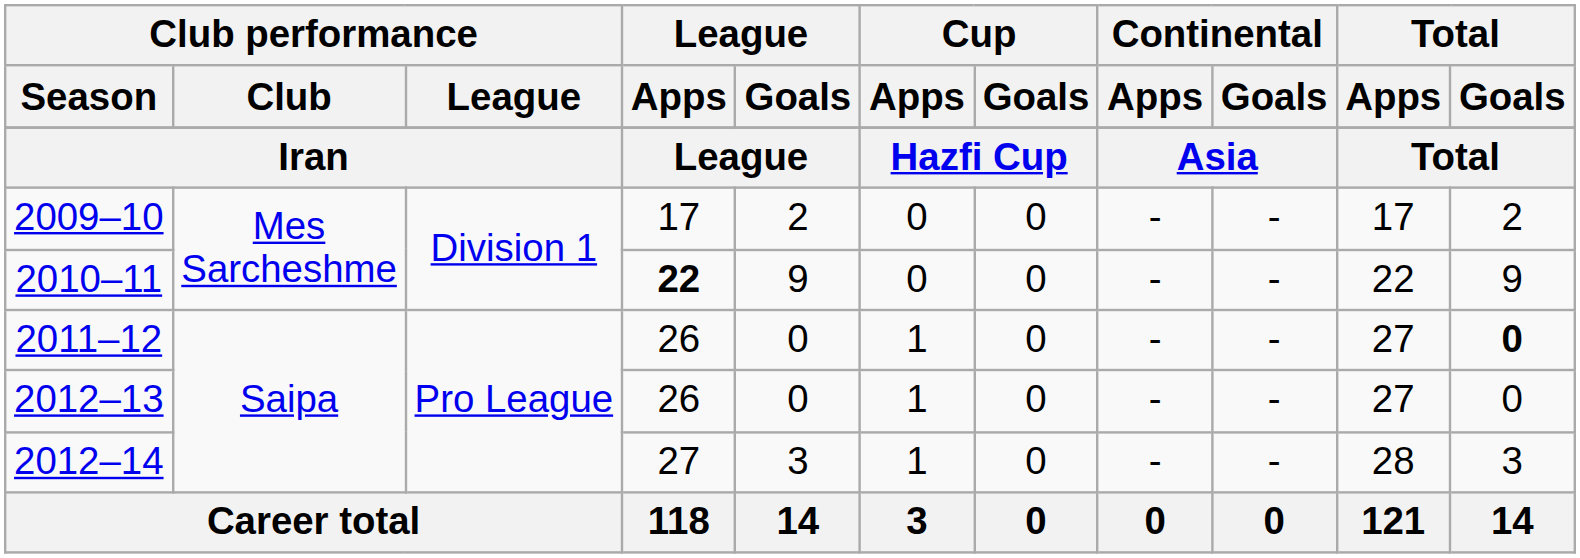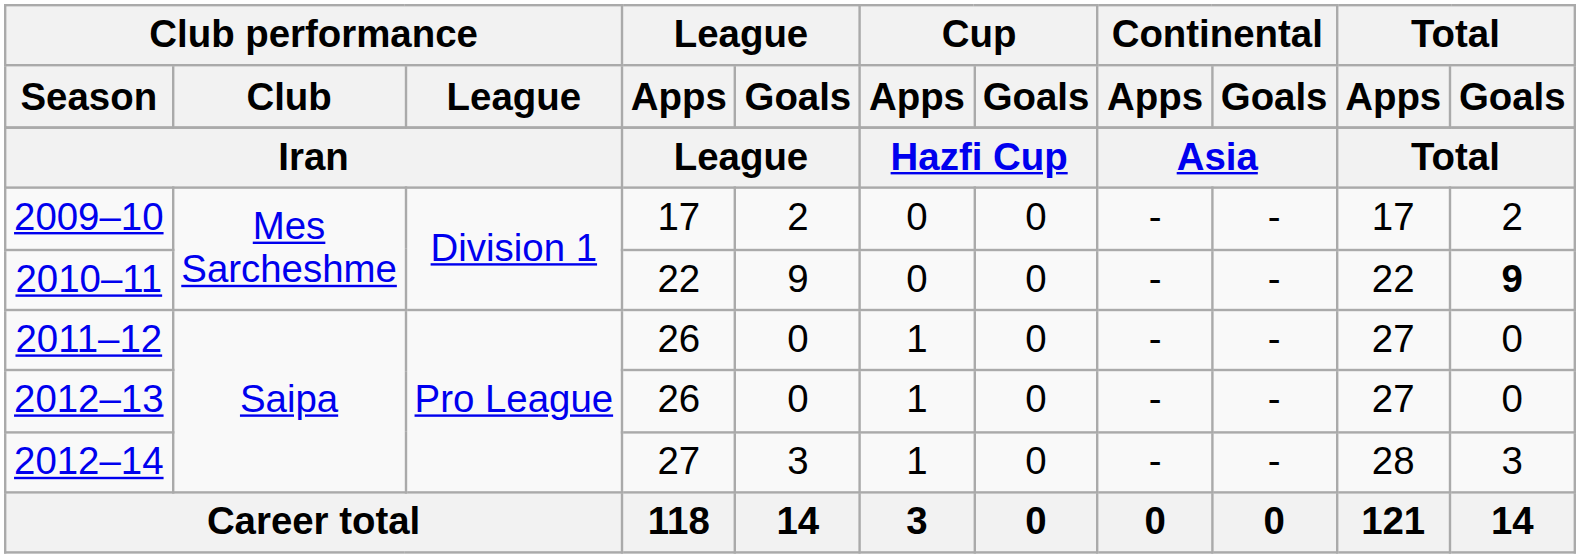(679, 278) bold -> (679, 278) normal
(1512, 278) normal -> (1512, 278) bold
(1512, 339) bold -> (1512, 339) normal
